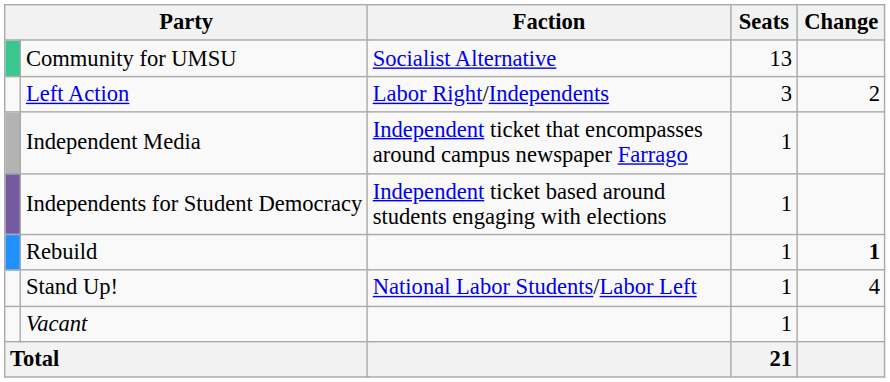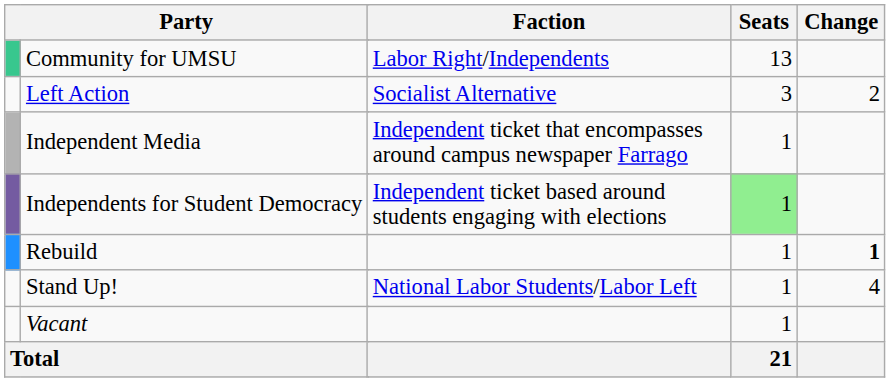(465, 58) Socialist Alternative -> (491, 58) Labor Right/Independents
(491, 93) Labor Right/Independents -> (465, 93) Socialist Alternative
(786, 203) no background -> (786, 203) lightgreen background
